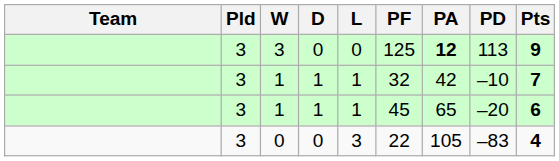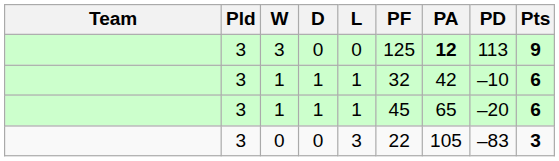(536, 79) 7 -> (536, 79) 6
(536, 140) 4 -> (536, 140) 3
